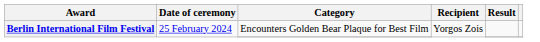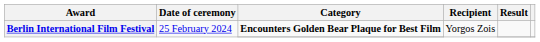(334, 28) normal -> (341, 28) bold
